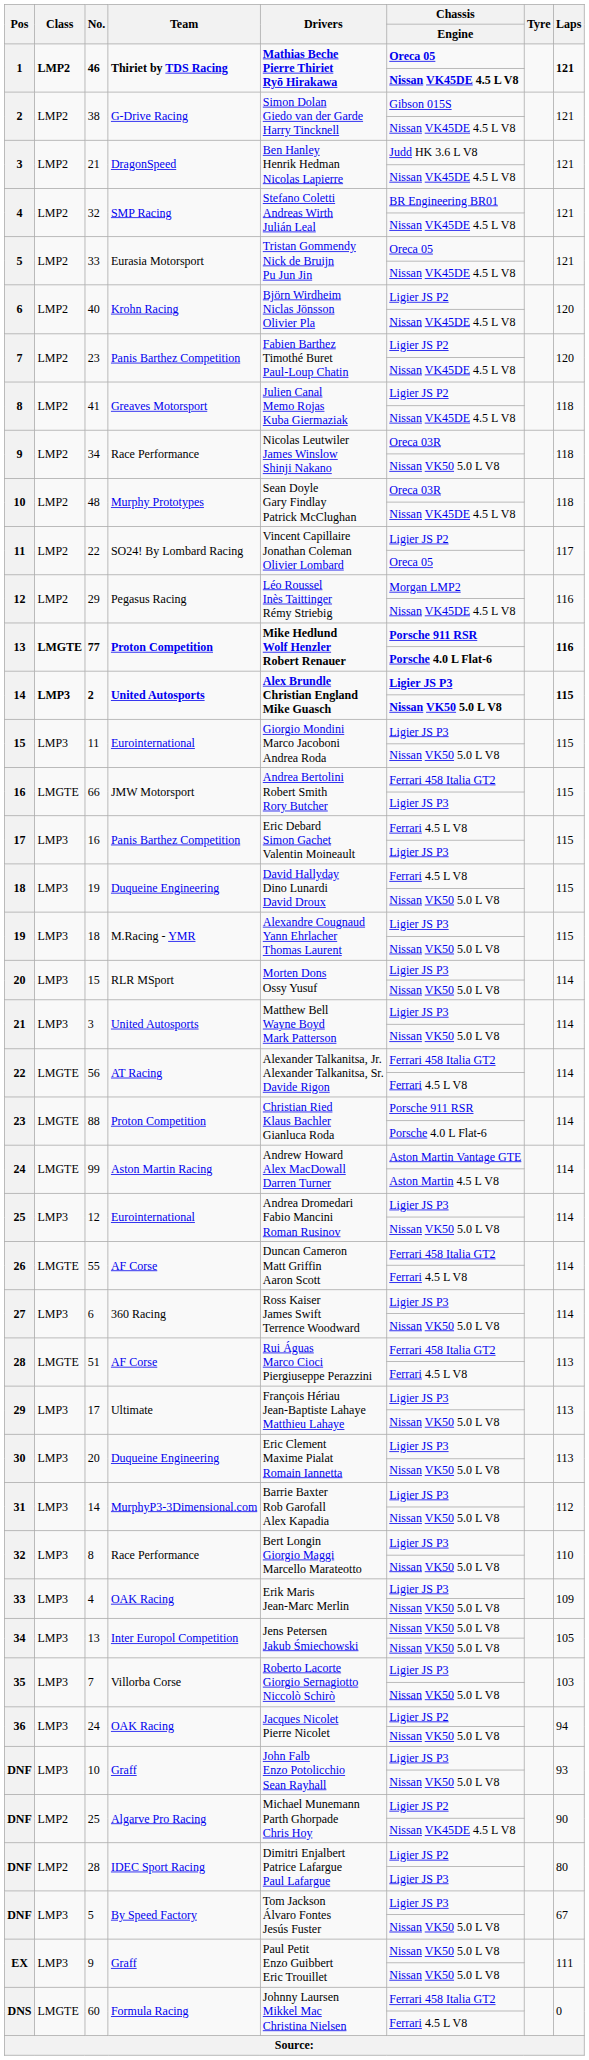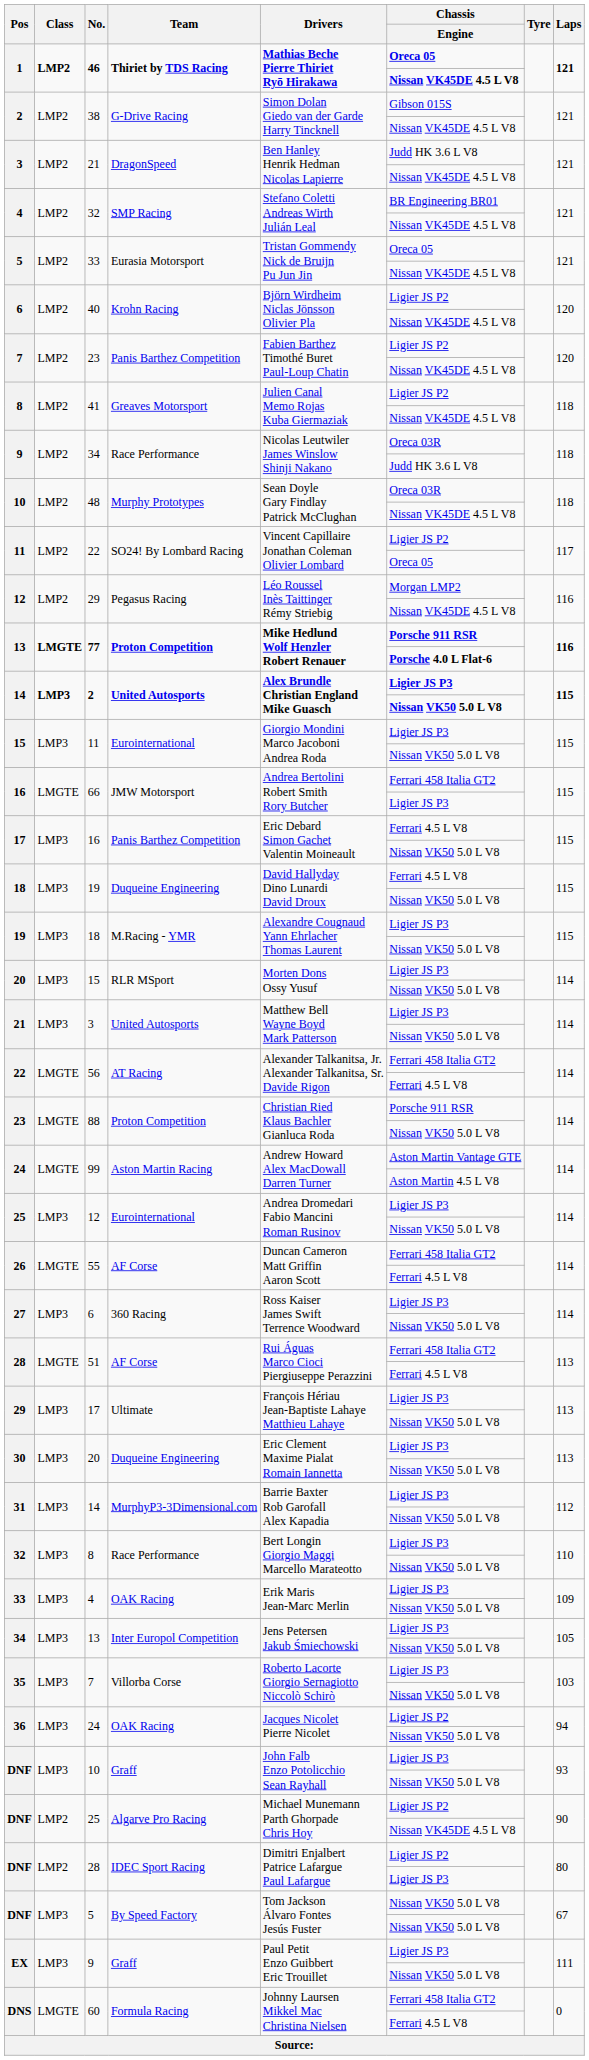(444, 466) Nissan VK50 5.0 L V8 -> (433, 466) Judd HK 3.6 L V8
(419, 852) Ligier JS P3 -> (444, 852) Nissan VK50 5.0 L V8
(438, 1133) Porsche 4.0 L Flat-6 -> (444, 1133) Nissan VK50 5.0 L V8
(444, 1628) Nissan VK50 5.0 L V8 -> (419, 1628) Ligier JS P3
(419, 1903) Ligier JS P3 -> (444, 1903) Nissan VK50 5.0 L V8
(444, 1951) Nissan VK50 5.0 L V8 -> (419, 1951) Ligier JS P3
